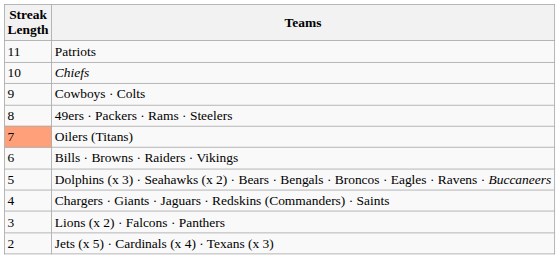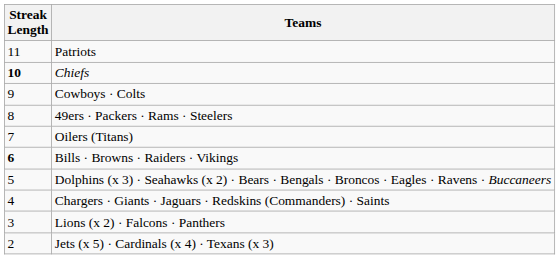(14, 72) normal -> (14, 72) bold
(11, 136) lightsalmon background -> (11, 136) no background
(11, 158) normal -> (11, 158) bold
